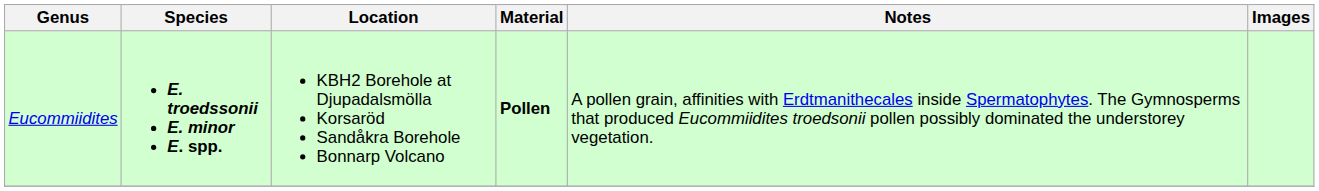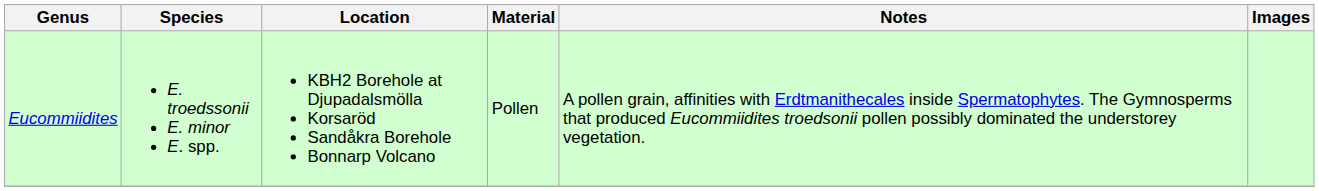(196, 118) bold -> (192, 118) normal
(525, 108) bold -> (515, 108) normal
